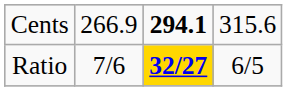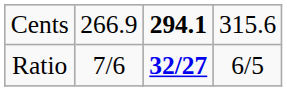(178, 65) gold background -> (178, 65) no background
